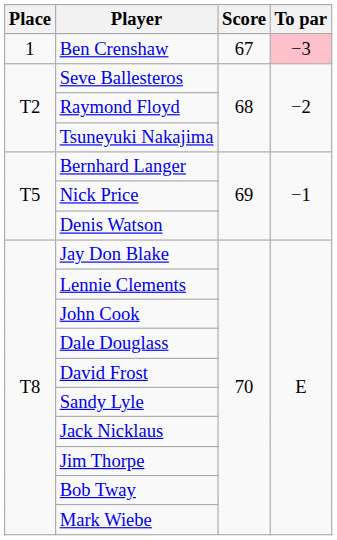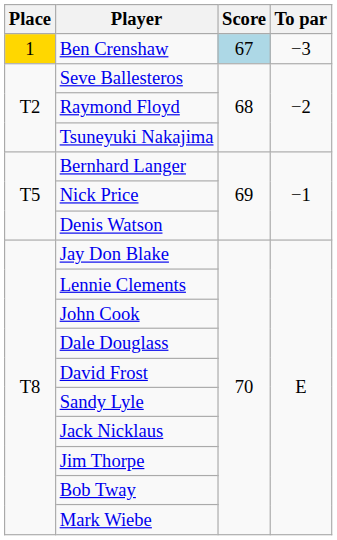(30, 48) no background -> (30, 48) gold background
(244, 48) no background -> (244, 48) lightblue background
(301, 48) pink background -> (301, 48) no background
